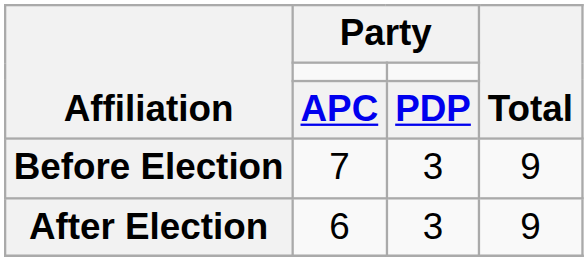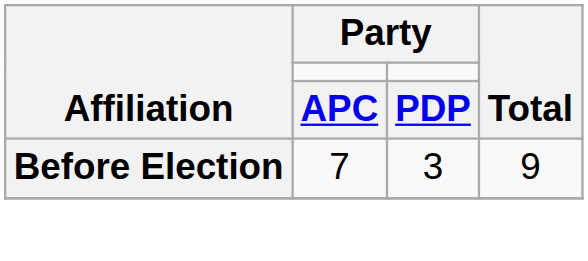- row: (149, 225)
